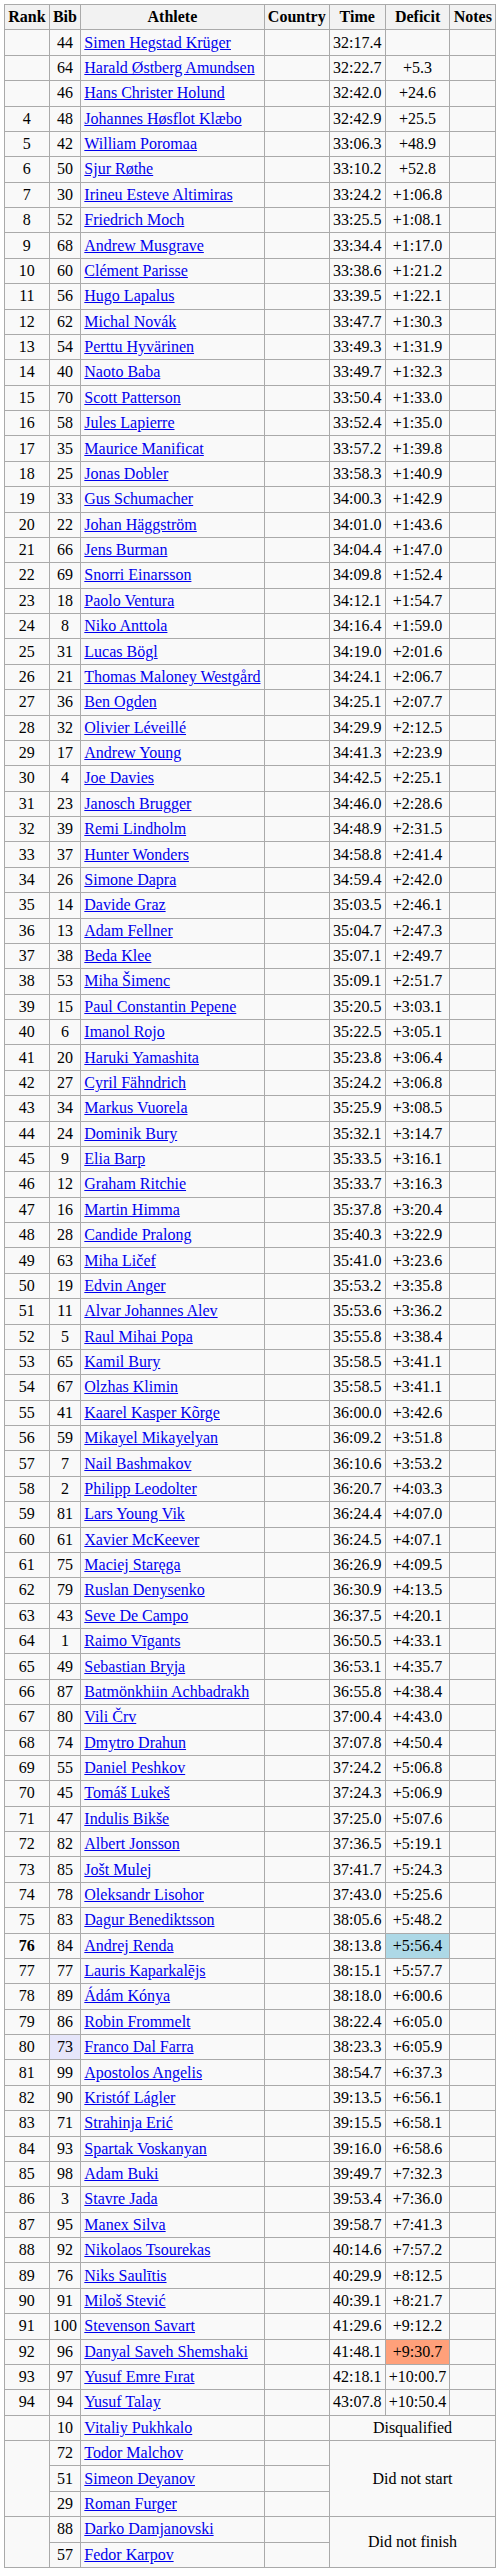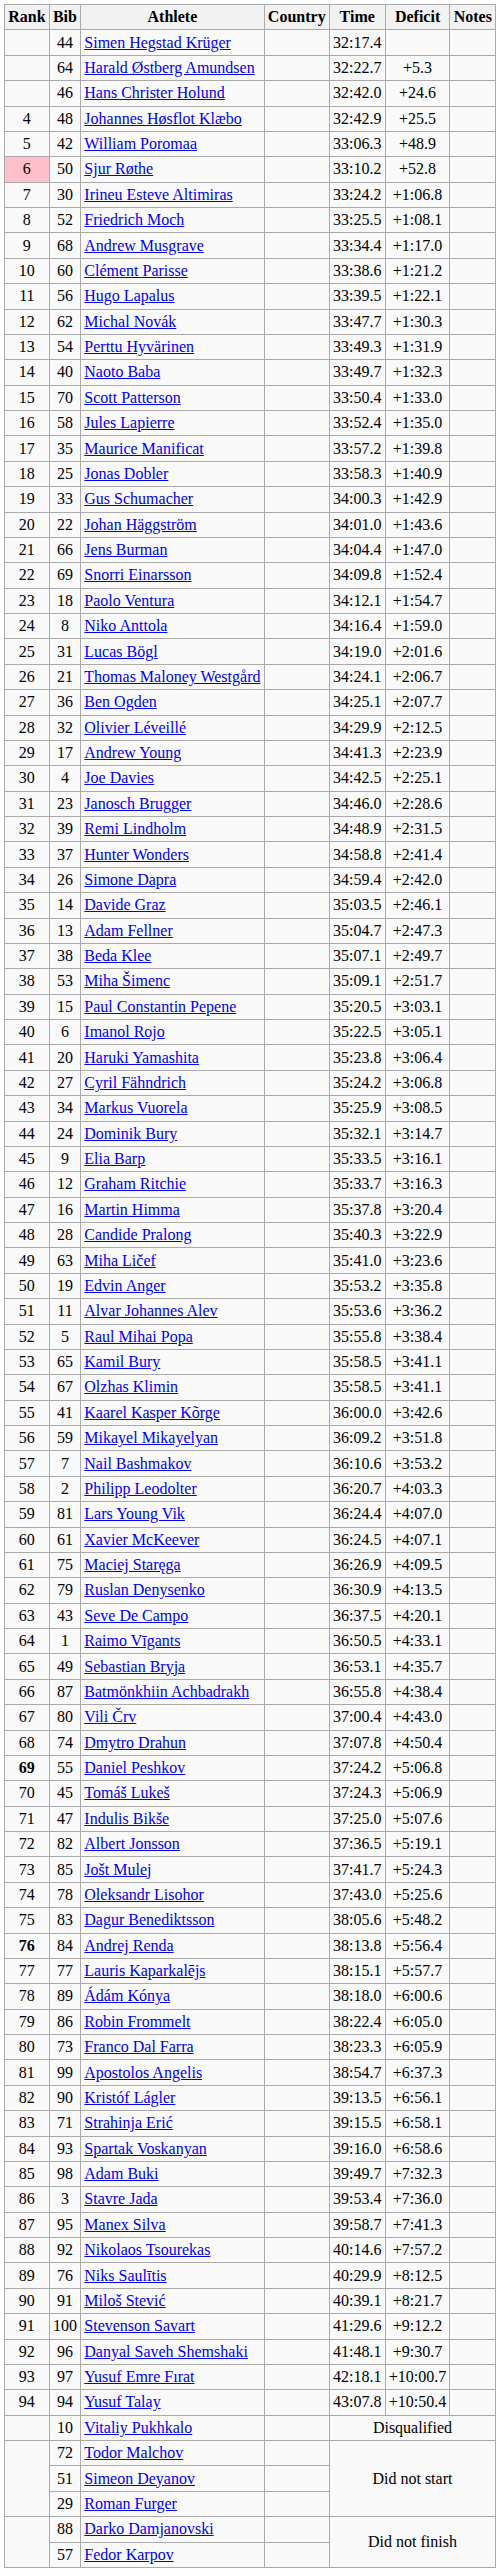(27, 169) no background -> (27, 169) pink background
(27, 1768) normal -> (27, 1768) bold
(418, 1945) lightblue background -> (418, 1945) no background
(65, 2047) lavender background -> (65, 2047) no background
(418, 2351) lightsalmon background -> (418, 2351) no background
